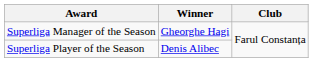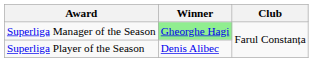(195, 31) no background -> (195, 31) lightgreen background
